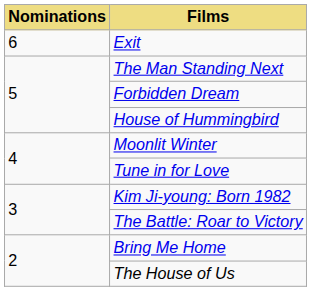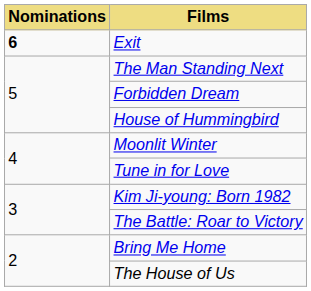(13, 42) normal -> (13, 42) bold
